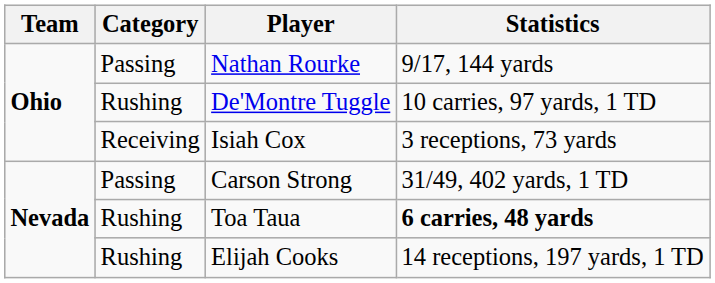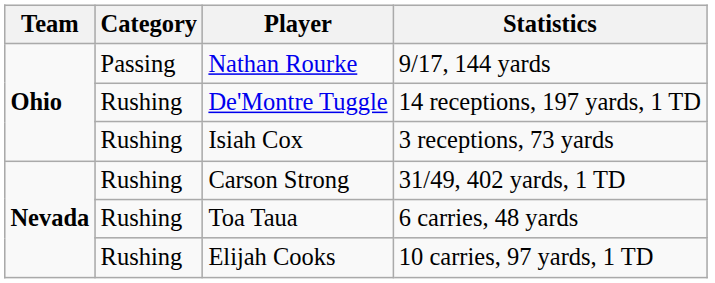(529, 102) 10 carries, 97 yards, 1 TD -> (550, 102) 14 receptions, 197 yards, 1 TD
(150, 140) Receiving -> (141, 140) Rushing
(138, 179) Passing -> (141, 179) Rushing
(497, 218) bold -> (489, 218) normal
(553, 257) 14 receptions, 197 yards, 1 TD -> (526, 257) 10 carries, 97 yards, 1 TD
